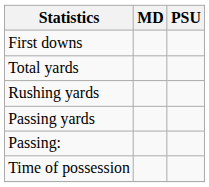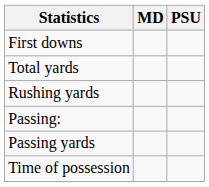rows swapped: (51, 118) <-> (35, 143)
